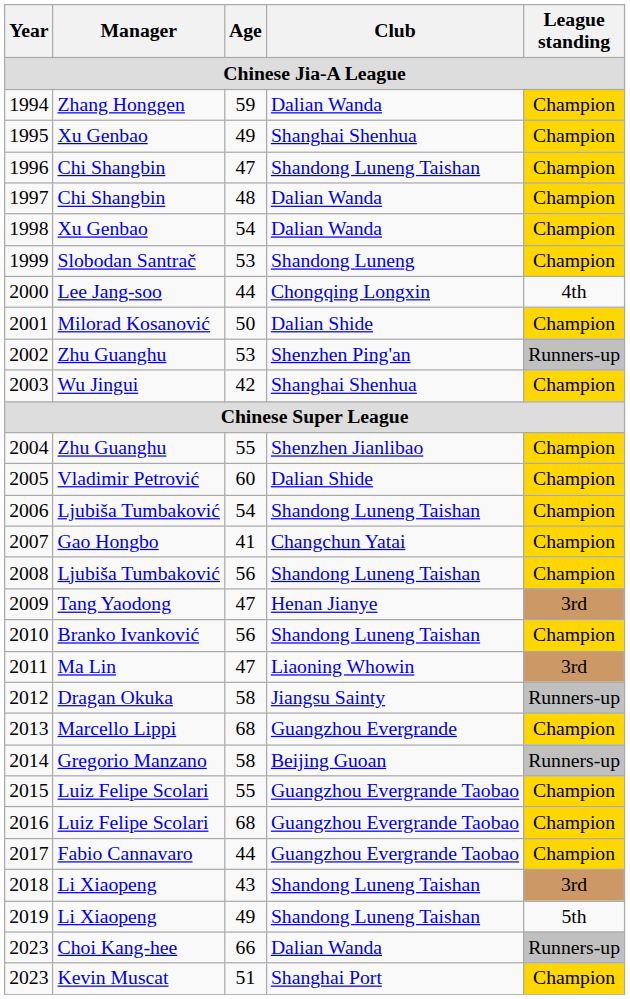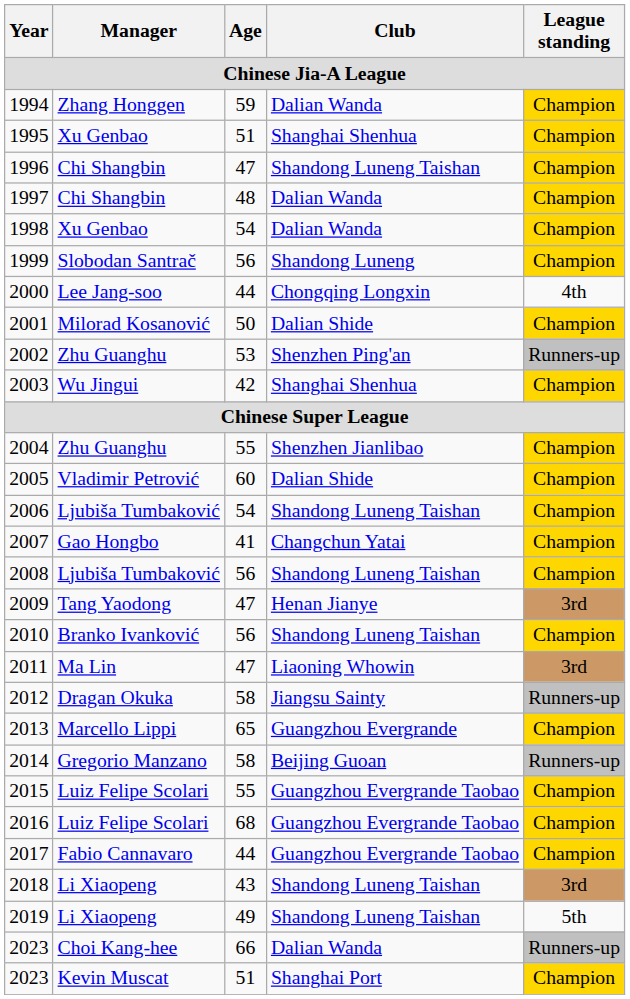(245, 135) 49 -> (245, 135) 51
(245, 260) 53 -> (245, 260) 56
(245, 728) 68 -> (245, 728) 65
